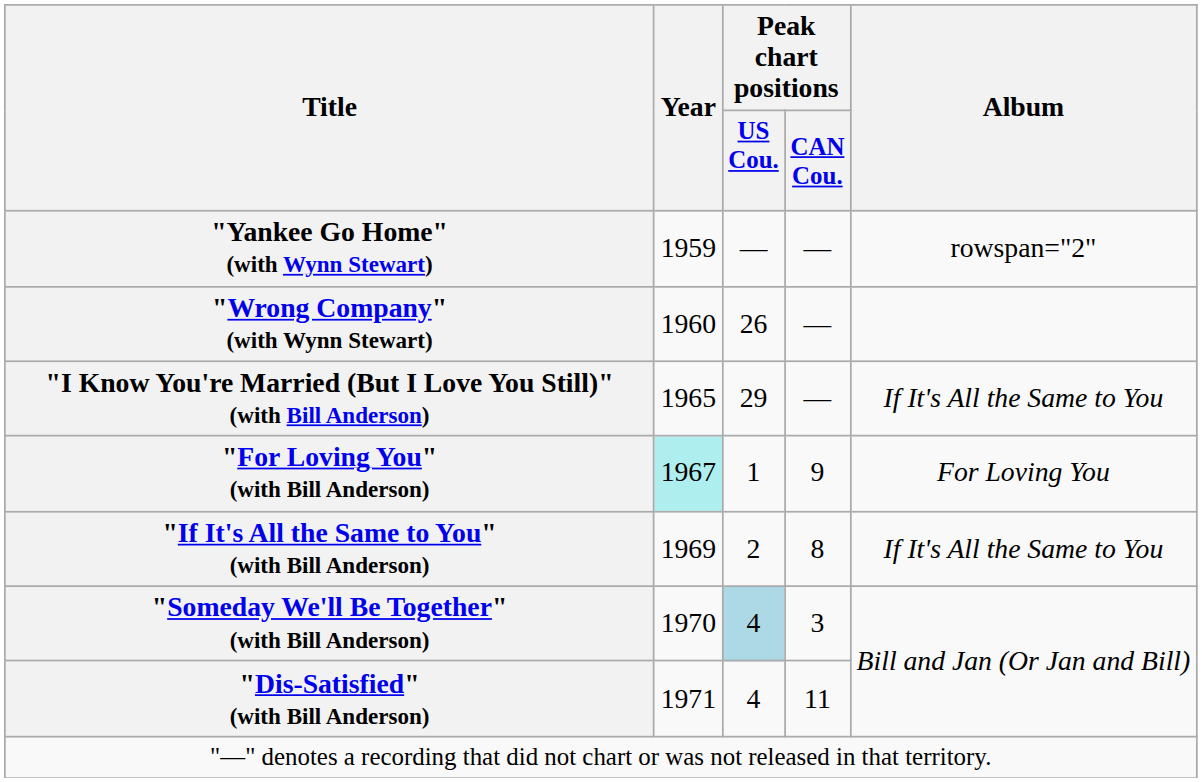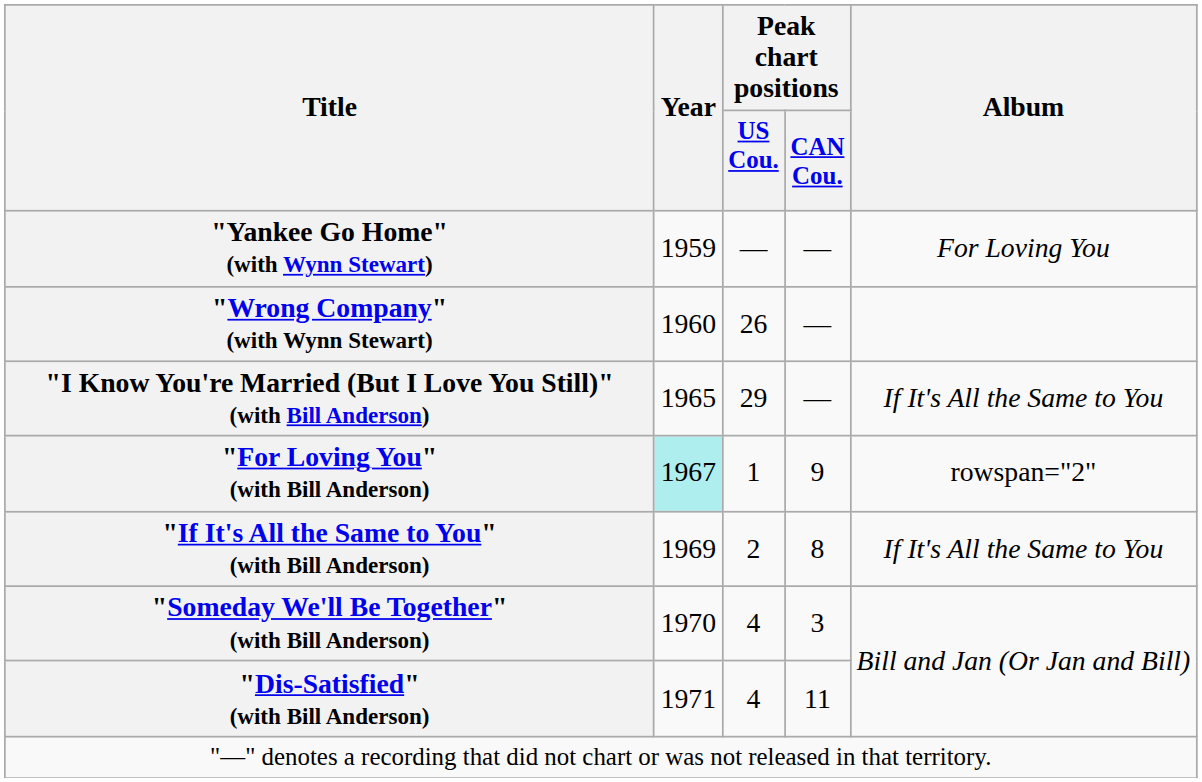(1023, 248) rowspan="2" -> (1023, 248) For Loving You
(1023, 473) For Loving You -> (1023, 473) rowspan="2"
(753, 623) lightblue background -> (753, 623) no background
